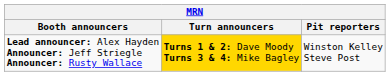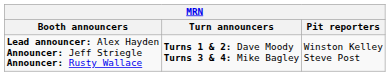(231, 53) gold background -> (231, 53) no background
